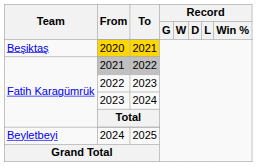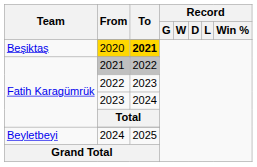(145, 48) normal -> (145, 48) bold
